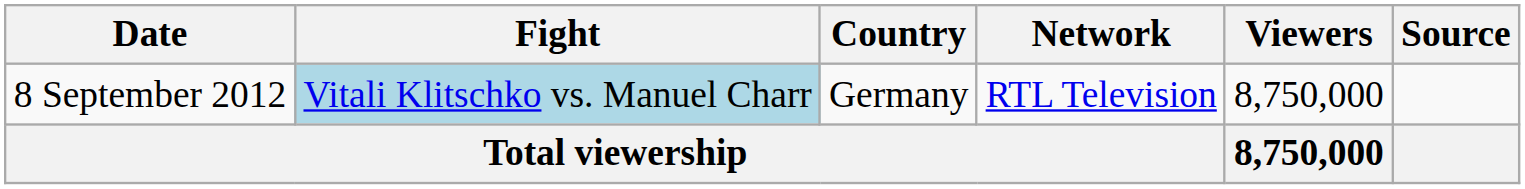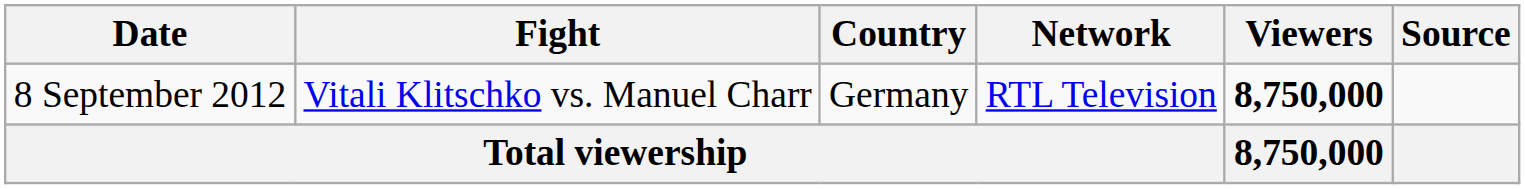(558, 93) lightblue background -> (558, 93) no background
(1309, 93) normal -> (1309, 93) bold
